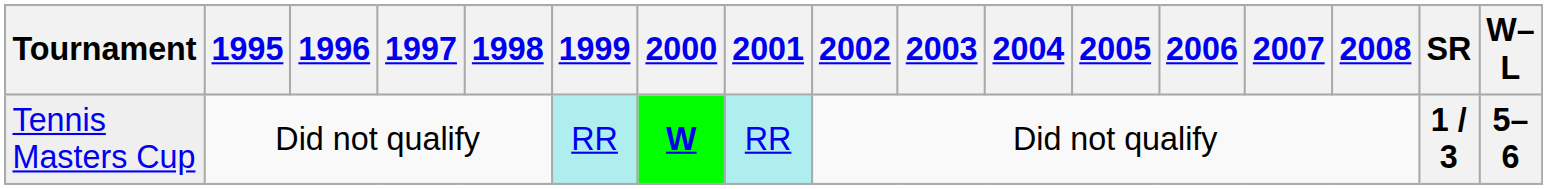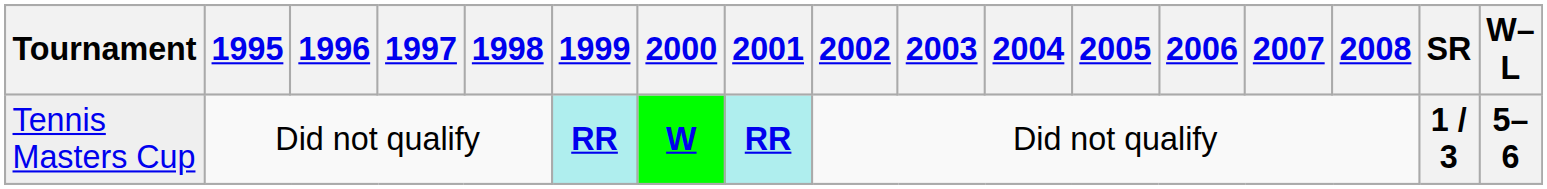(595, 138) normal -> (595, 138) bold
(768, 138) normal -> (768, 138) bold
